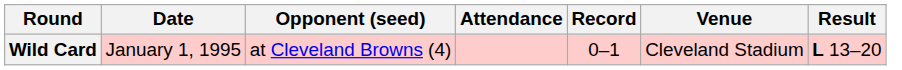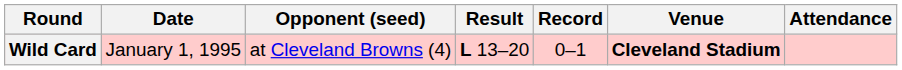columns swapped: (847, 19) <-> (511, 19)
(724, 49) normal -> (696, 49) bold
